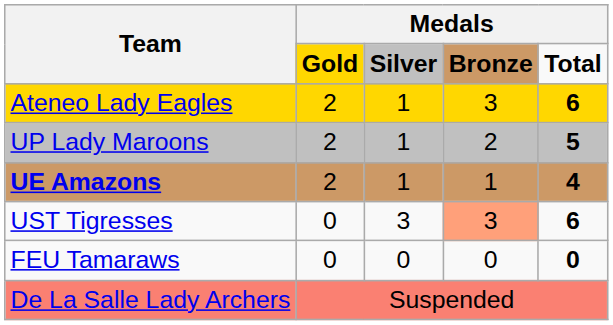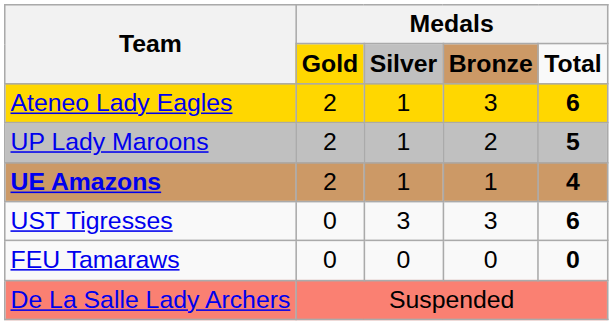(491, 220) lightsalmon background -> (491, 220) no background
